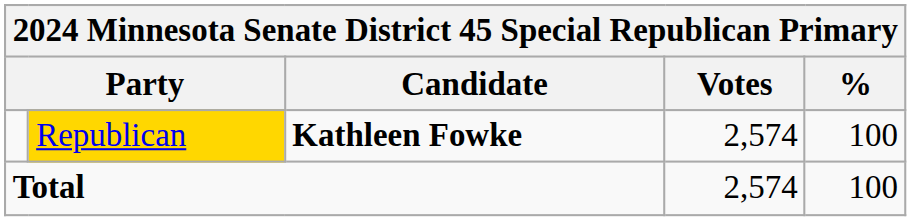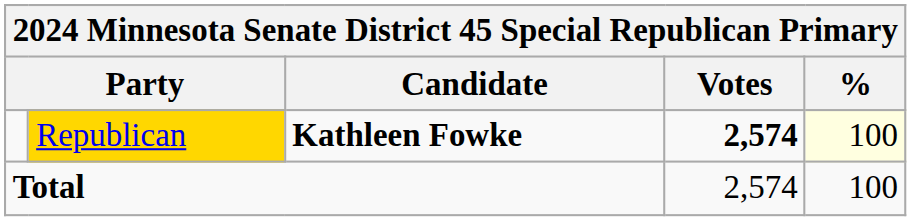(761, 135) normal -> (761, 135) bold
(873, 135) no background -> (873, 135) lightyellow background
